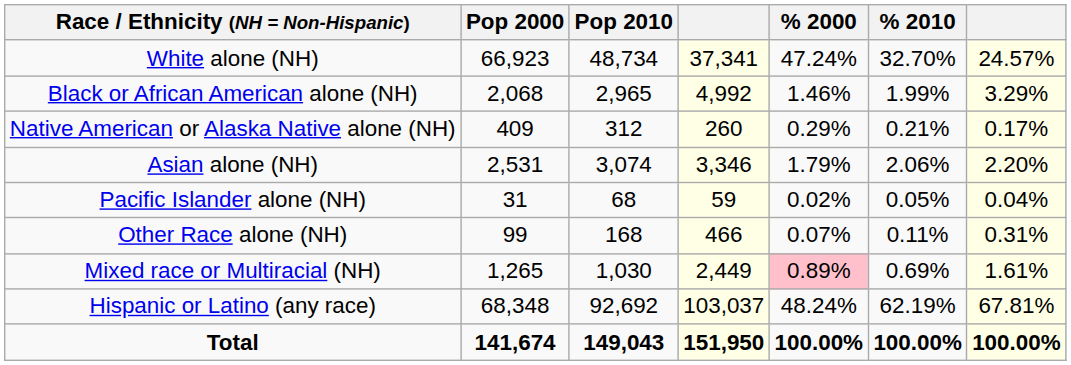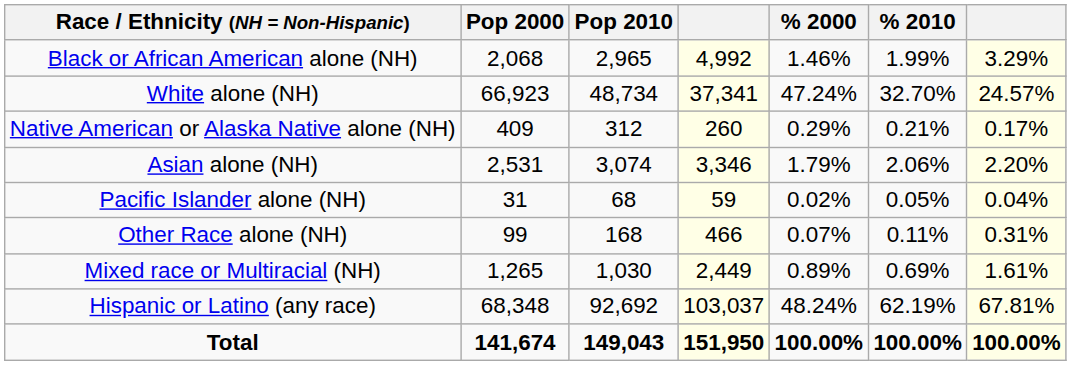rows swapped: (233, 57) <-> (233, 93)
(819, 270) pink background -> (819, 270) no background
